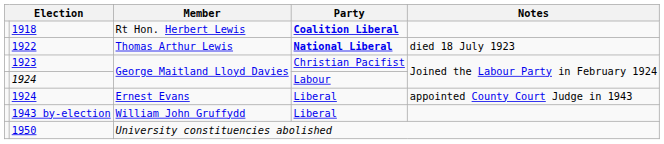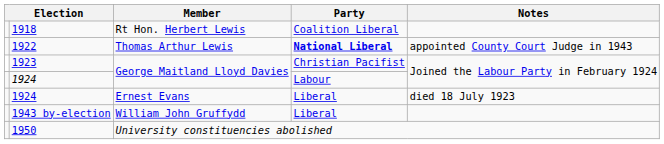(346, 30) bold -> (346, 30) normal
(462, 46) died 18 July 1923 -> (521, 46) appointed County Court Judge in 1943
(521, 96) appointed County Court Judge in 1943 -> (462, 96) died 18 July 1923
